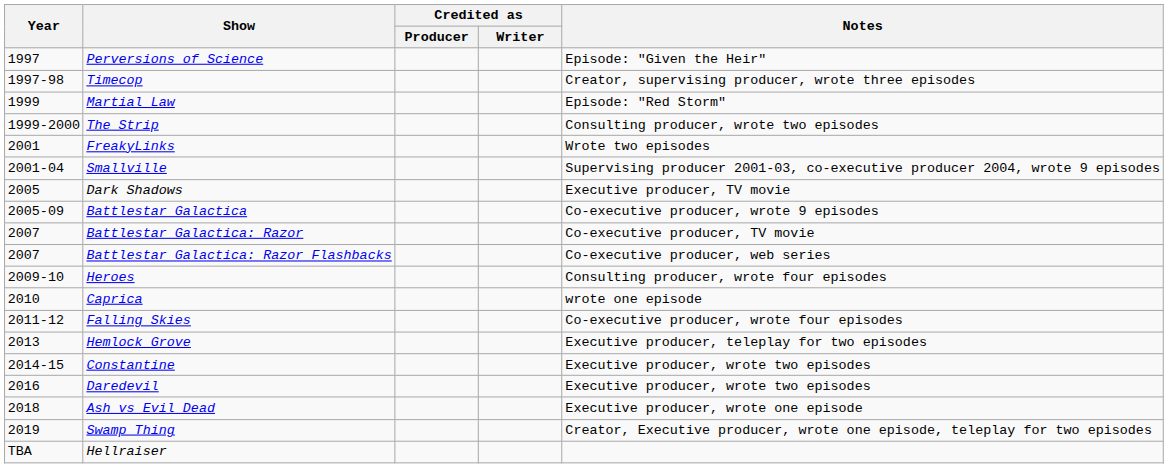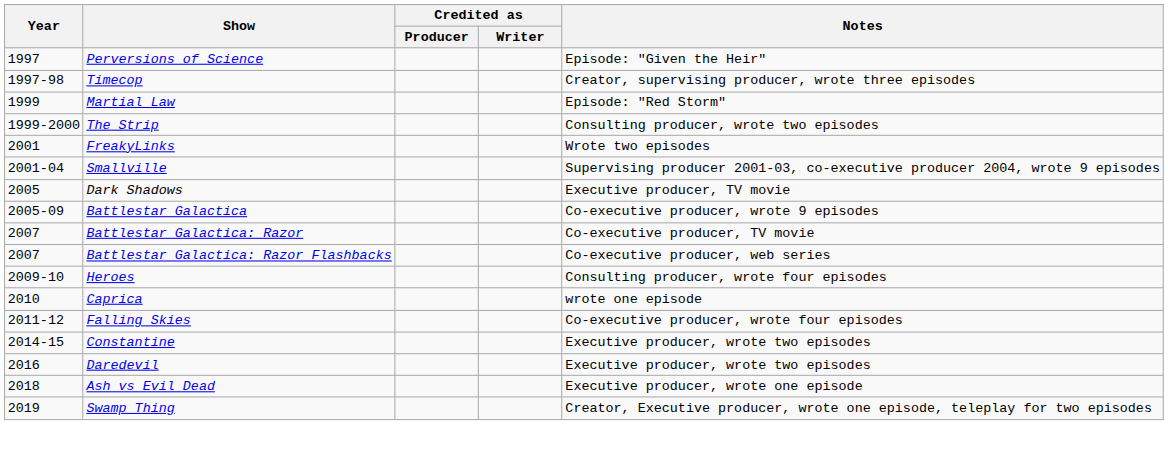- row: (139, 343)
- row: (127, 452)
